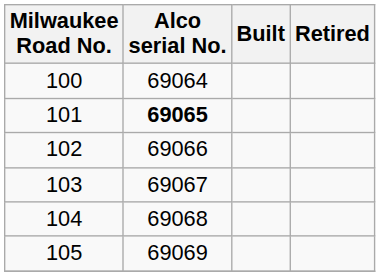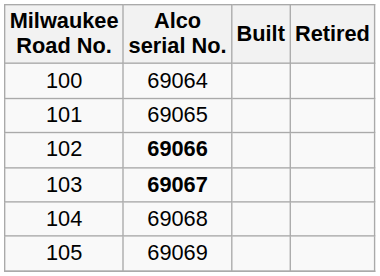(178, 115) bold -> (178, 115) normal
(178, 149) normal -> (178, 149) bold
(178, 184) normal -> (178, 184) bold
